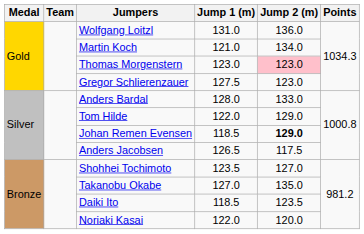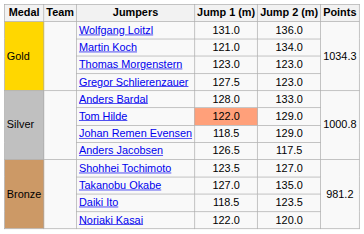(289, 64) pink background -> (289, 64) no background
(226, 116) no background -> (226, 116) lightsalmon background
(289, 133) bold -> (289, 133) normal
